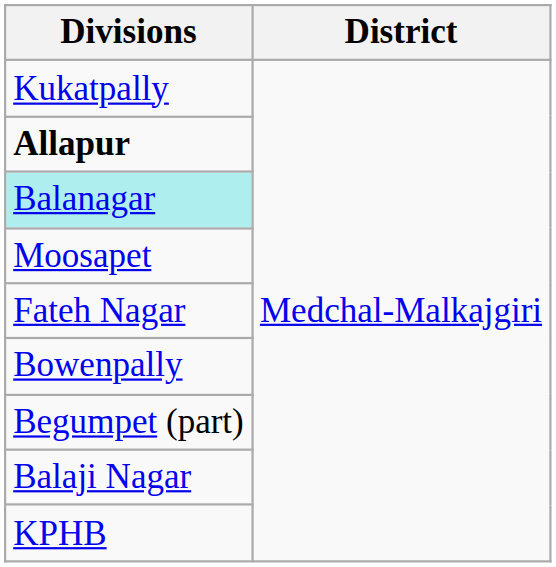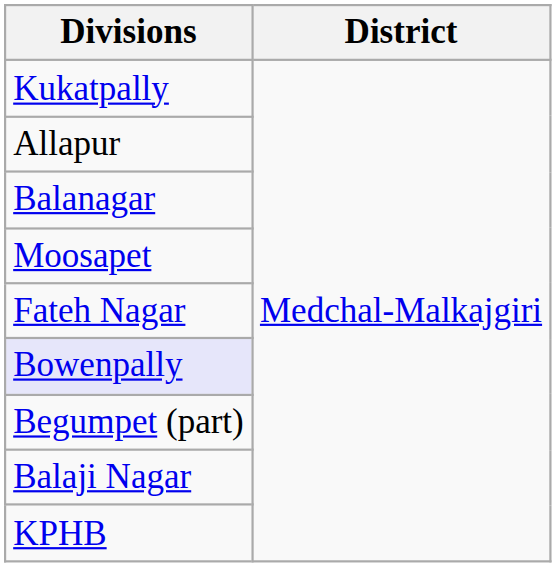(72, 143) bold -> (67, 143) normal
(84, 198) paleturquoise background -> (84, 198) no background
(98, 365) no background -> (98, 365) lavender background
